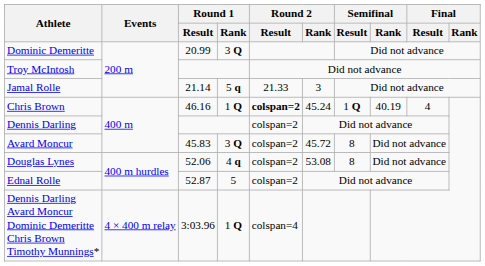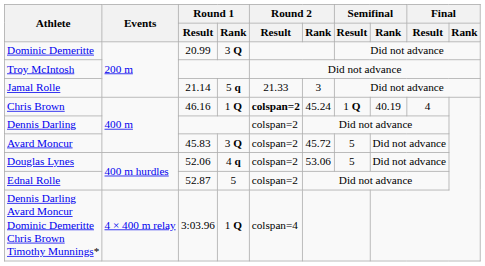(352, 143) 8 -> (352, 143) 5
(318, 162) 53.08 -> (318, 162) 53.06
(352, 162) 8 -> (352, 162) 5
